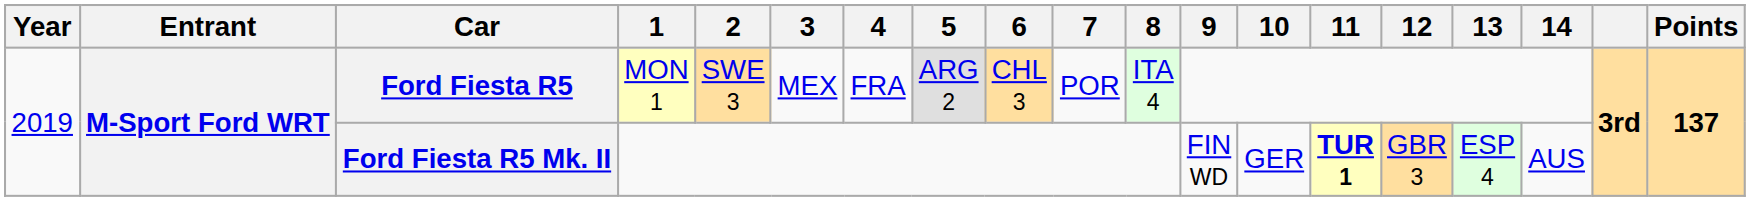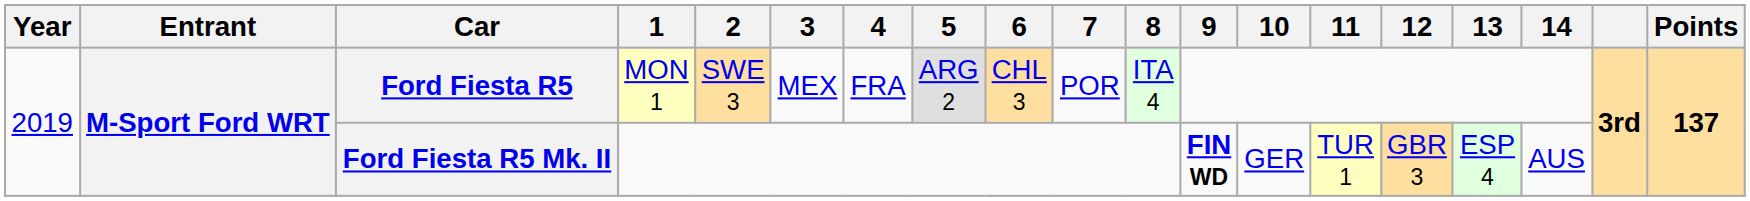(1209, 158) normal -> (1209, 159) bold
(1346, 159) bold -> (1346, 158) normal
